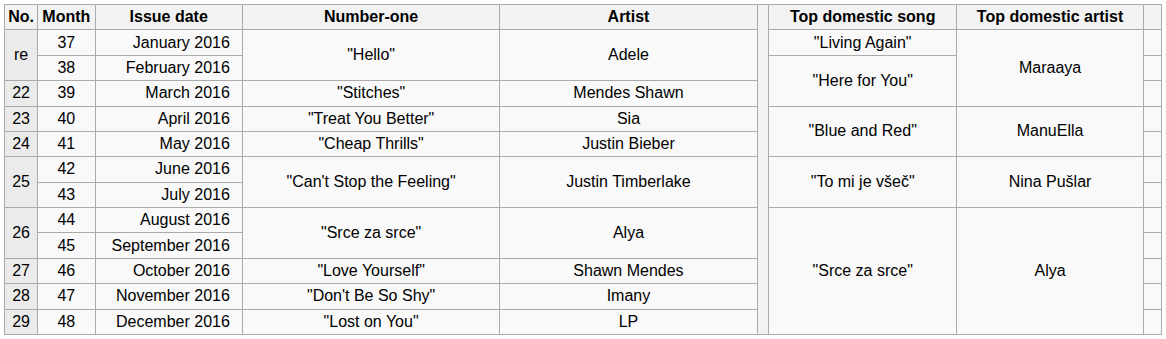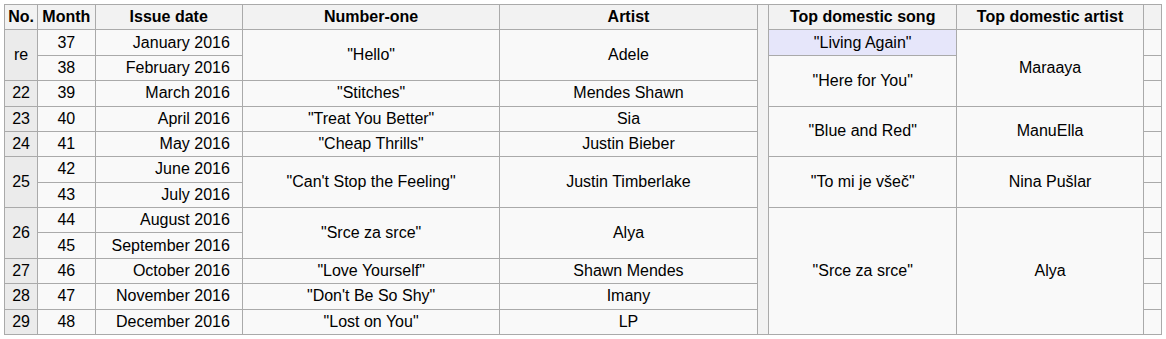(863, 42) no background -> (863, 42) lavender background
